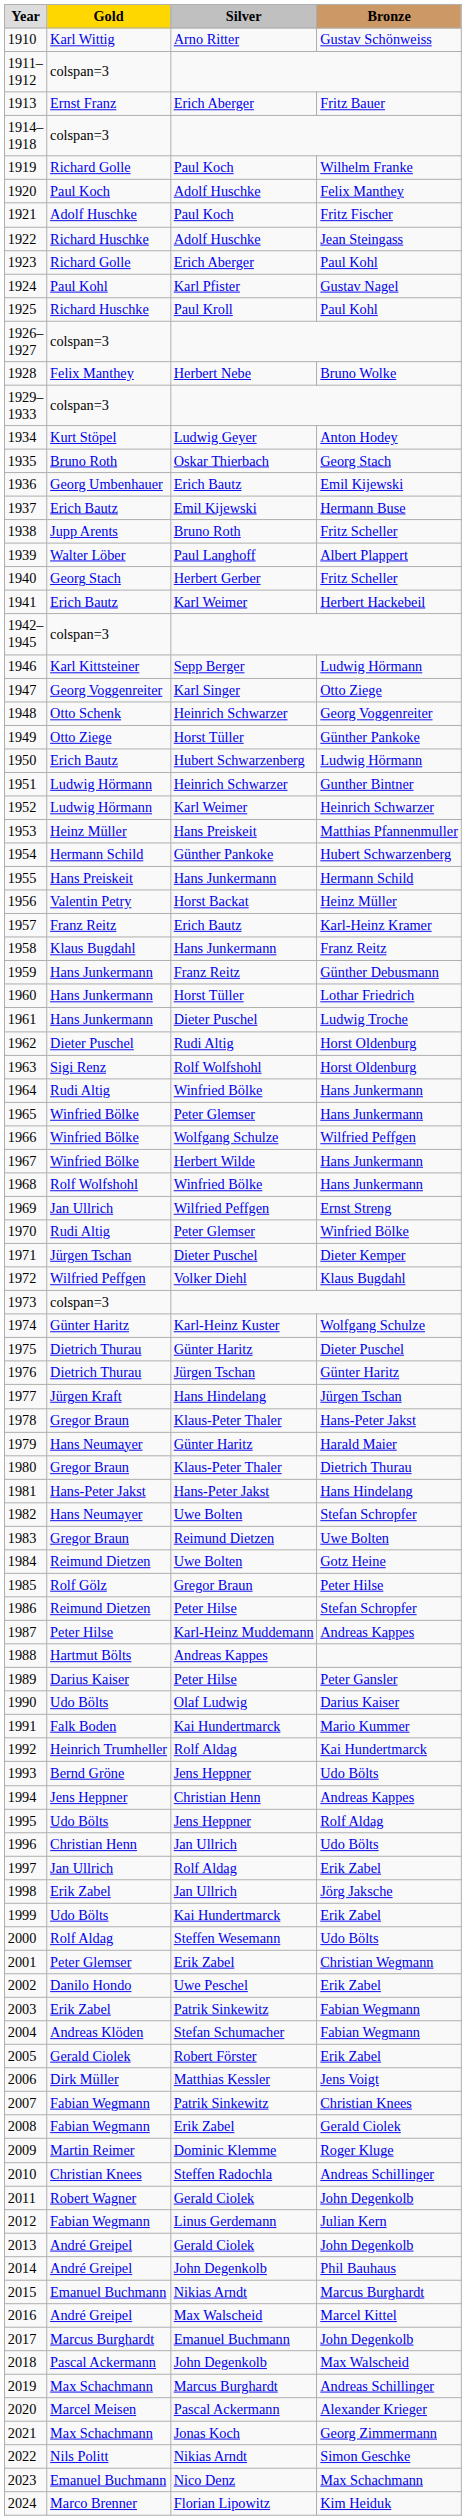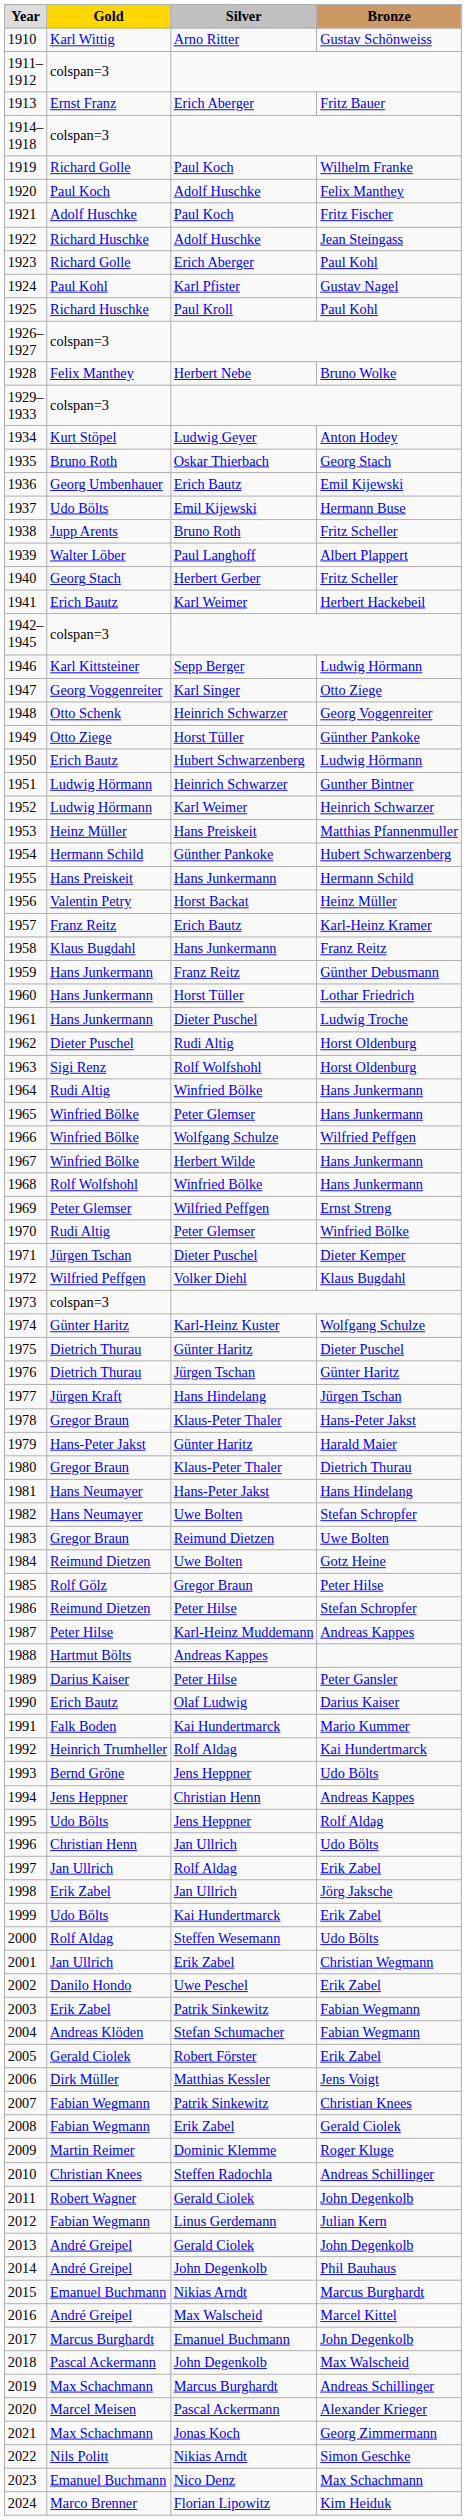(84, 508) Erich Bautz -> (79, 508) Udo Bölts
(82, 1208) Jan Ullrich -> (91, 1208) Peter Glemser
(96, 1443) Hans Neumayer -> (98, 1443) Hans-Peter Jakst
(98, 1491) Hans-Peter Jakst -> (96, 1491) Hans Neumayer
(79, 1703) Udo Bölts -> (84, 1703) Erich Bautz
(91, 1962) Peter Glemser -> (82, 1962) Jan Ullrich
